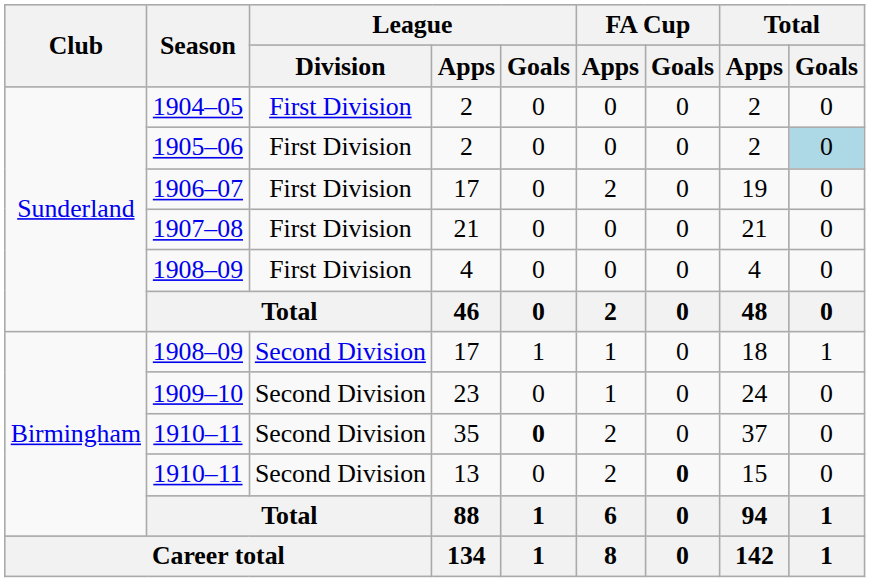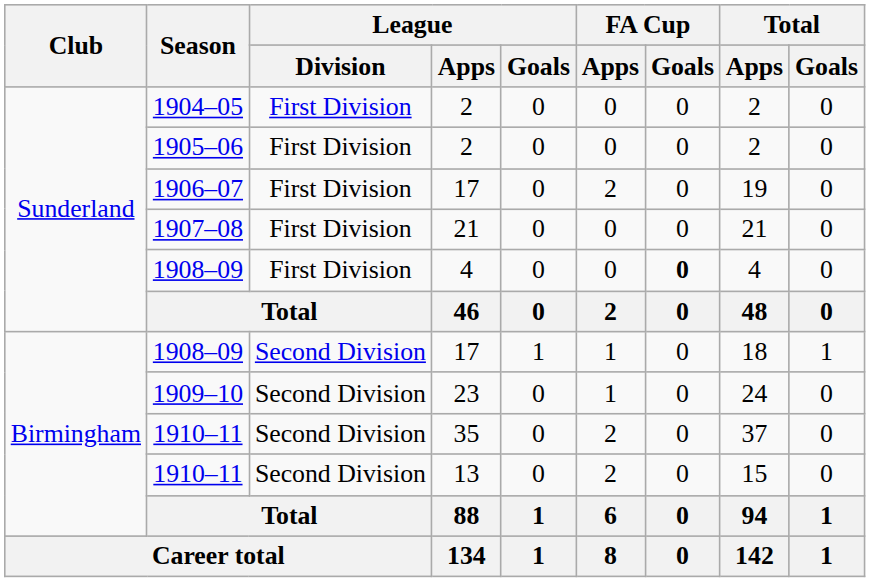(826, 147) lightblue background -> (826, 147) no background
(682, 270) normal -> (682, 270) bold
(538, 433) bold -> (538, 433) normal
(682, 474) bold -> (682, 474) normal
